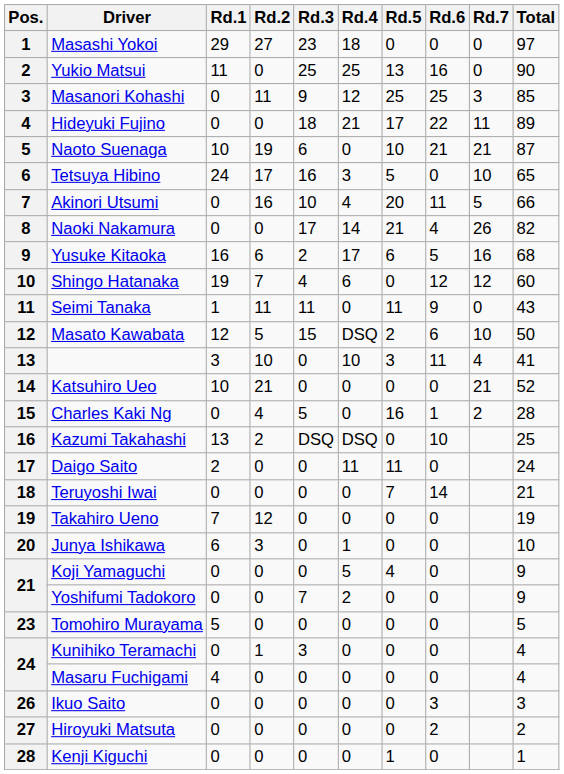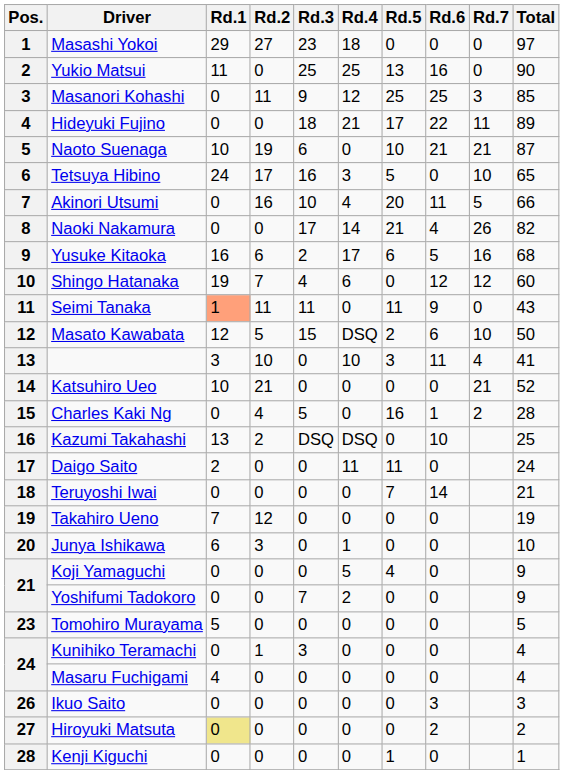(215, 307) no background -> (215, 307) lightsalmon background
(215, 730) no background -> (215, 730) khaki background
